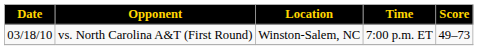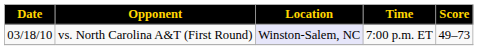(309, 34) no background -> (309, 34) lavender background
